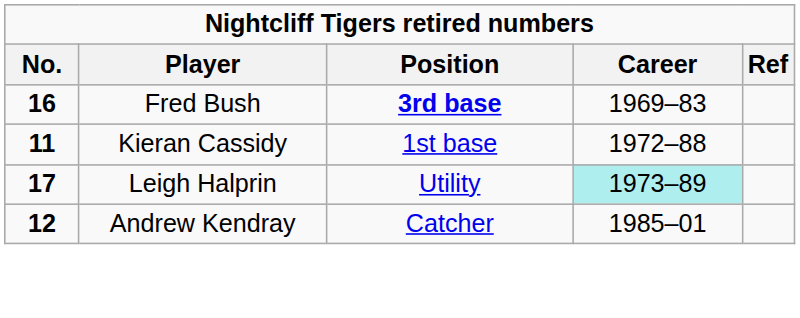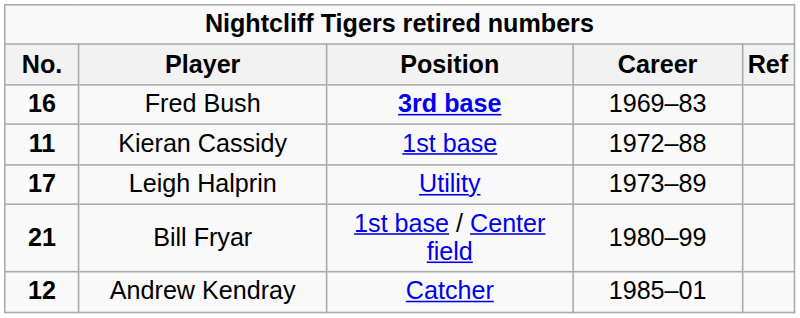(658, 183) paleturquoise background -> (658, 183) no background
+ row: (203, 237)
